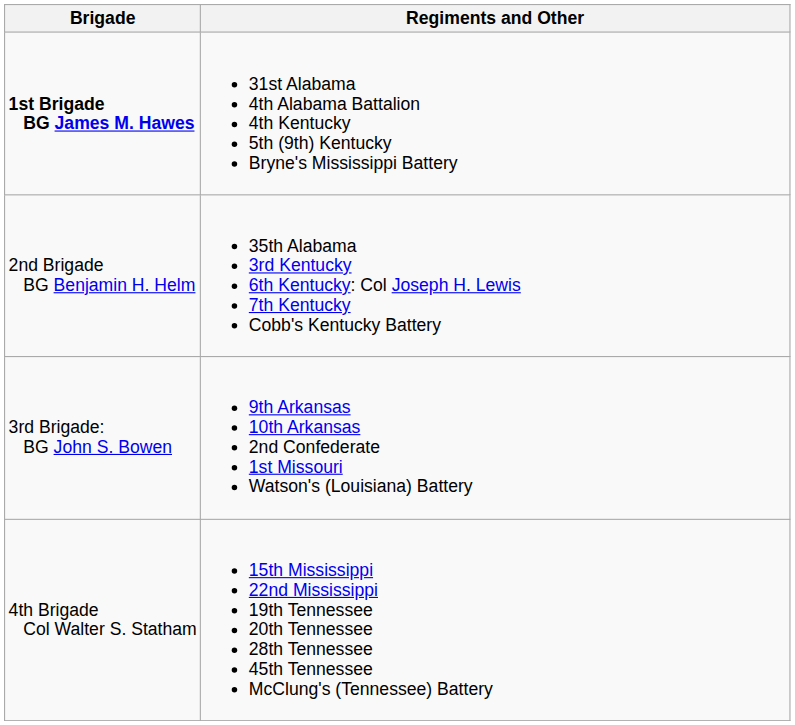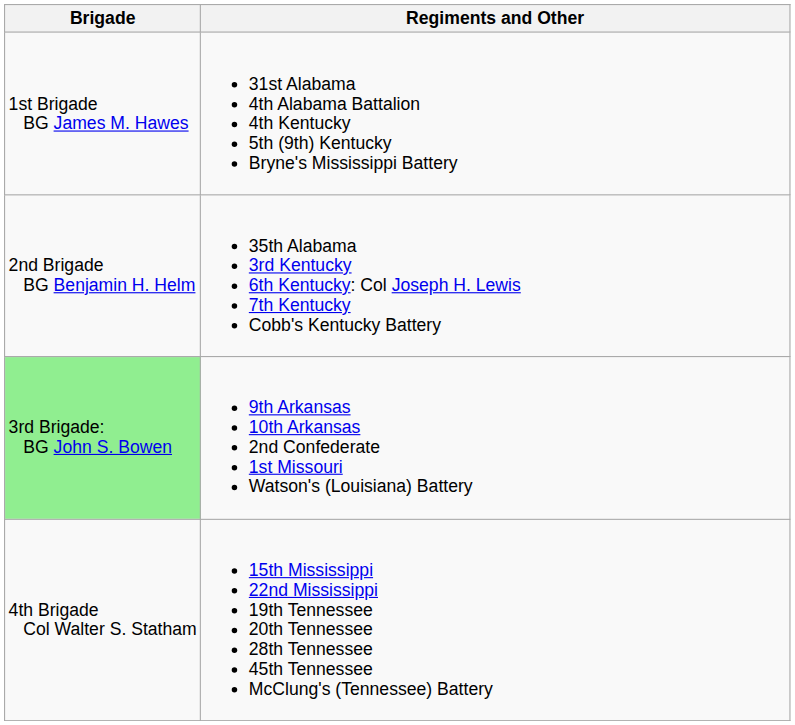(102, 113) bold -> (99, 113) normal
(90, 437) no background -> (90, 437) lightgreen background
